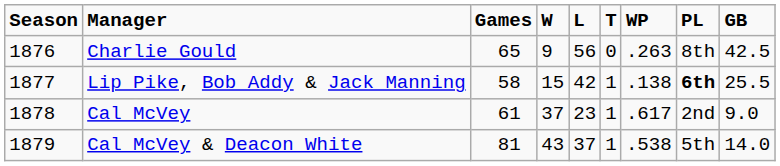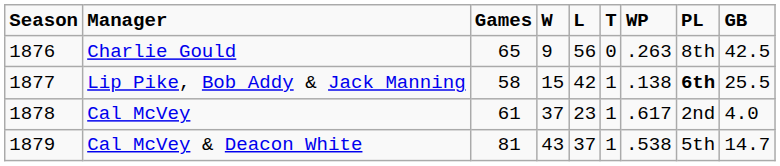(742, 114) 9.0 -> (742, 114) 4.0
(747, 145) 14.0 -> (747, 145) 14.7
